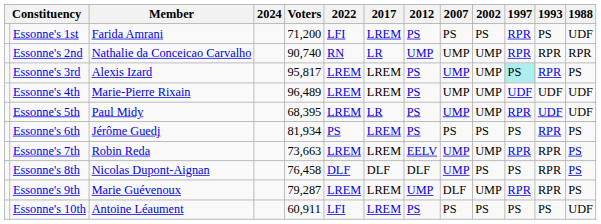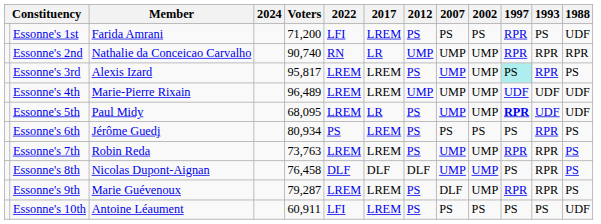(414, 92) PS -> (420, 92) UMP
(304, 111) 68,395 -> (304, 111) 68,095
(519, 111) normal -> (517, 111) bold
(304, 131) 81,934 -> (304, 131) 80,934
(304, 151) 73,663 -> (304, 151) 73,763
(422, 151) EELV -> (414, 151) PS
(482, 170) PS -> (485, 170) UMP
(420, 190) UMP -> (414, 190) PS
